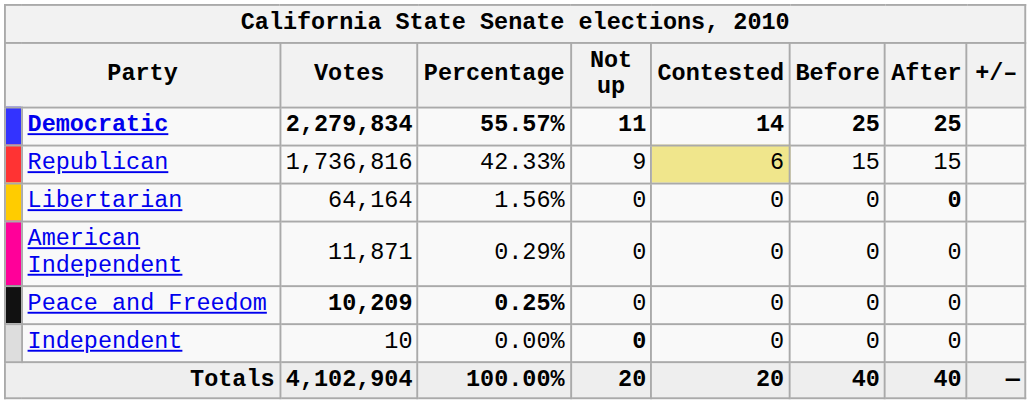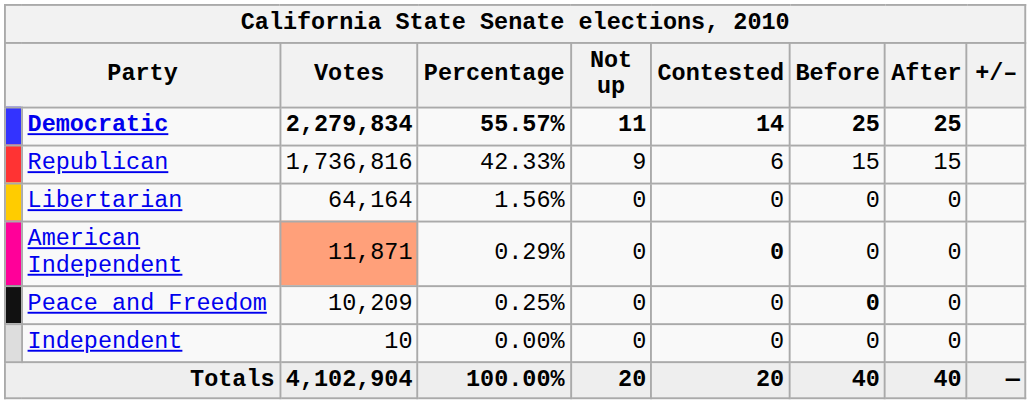(777, 164) khaki background -> (777, 164) no background
(955, 202) bold -> (955, 202) normal
(370, 254) no background -> (370, 254) lightsalmon background
(777, 254) normal -> (777, 254) bold
(370, 305) bold -> (370, 305) normal
(529, 305) bold -> (529, 305) normal
(873, 305) normal -> (873, 305) bold
(639, 343) bold -> (639, 343) normal
